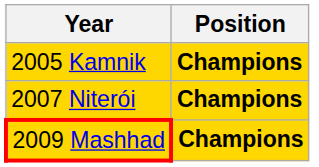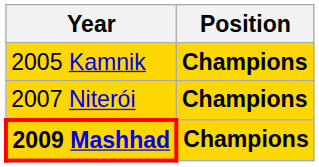(89, 139) normal -> (91, 139) bold
